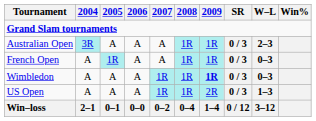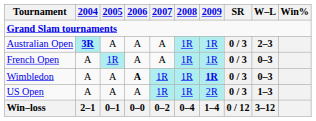(88, 44) normal -> (88, 44) bold
(137, 76) normal -> (137, 76) bold
